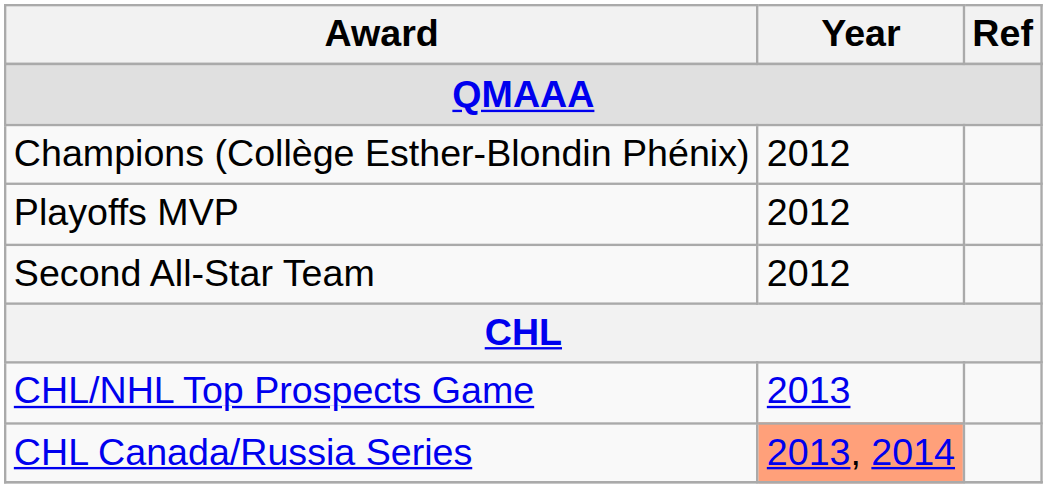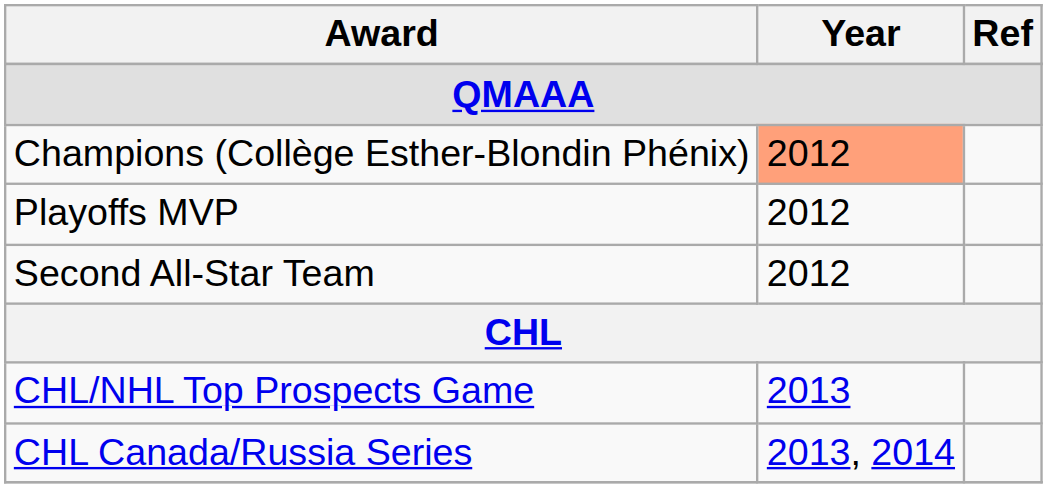(809, 153) no background -> (809, 153) lightsalmon background
(861, 451) lightsalmon background -> (861, 451) no background
